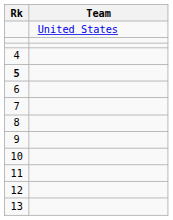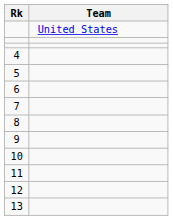(17, 73) bold -> (17, 73) normal
